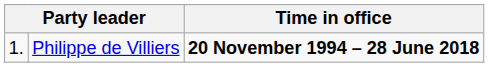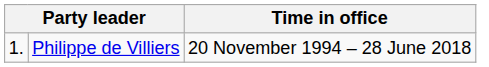(334, 47) bold -> (330, 47) normal
